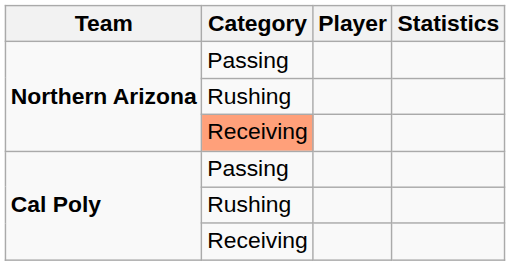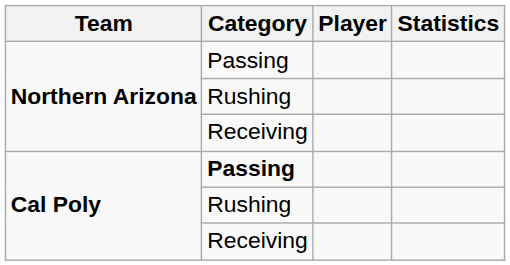(257, 132) lightsalmon background -> (257, 132) no background
(248, 168) normal -> (251, 168) bold
